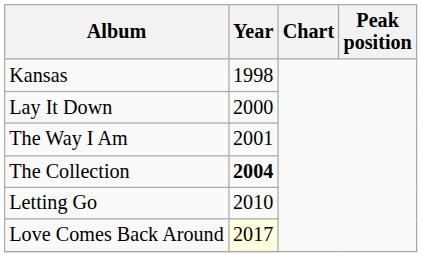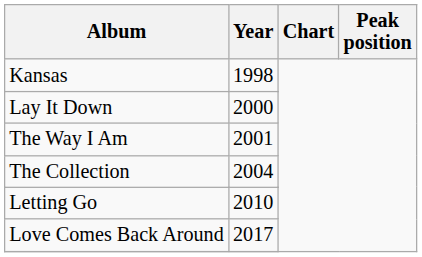(253, 171) bold -> (253, 171) normal
(253, 235) lightyellow background -> (253, 235) no background
